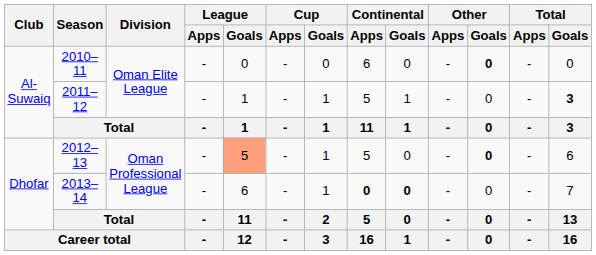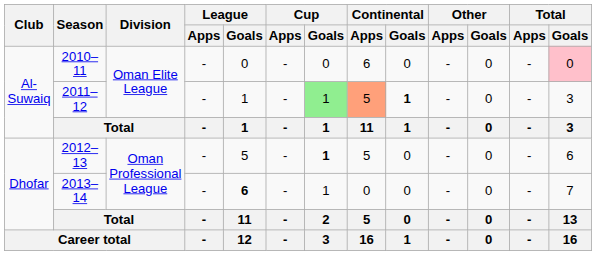(489, 63) bold -> (489, 63) normal
(570, 63) no background -> (570, 63) pink background
(326, 99) no background -> (326, 99) lightgreen background
(367, 99) no background -> (367, 99) lightsalmon background
(407, 99) normal -> (407, 99) bold
(570, 99) bold -> (570, 99) normal
(245, 155) lightsalmon background -> (245, 155) no background
(326, 155) normal -> (326, 155) bold
(489, 155) bold -> (489, 155) normal
(245, 191) normal -> (245, 191) bold
(367, 191) bold -> (367, 191) normal
(407, 191) bold -> (407, 191) normal
